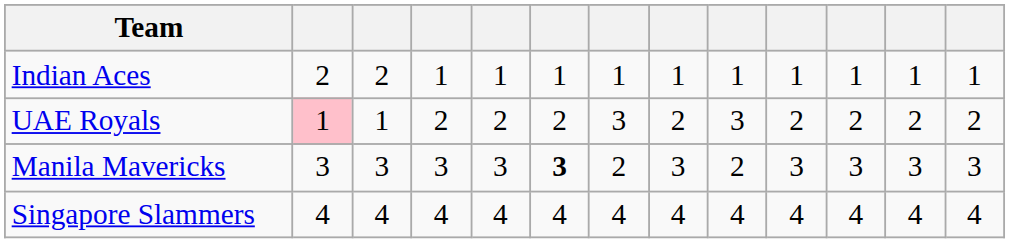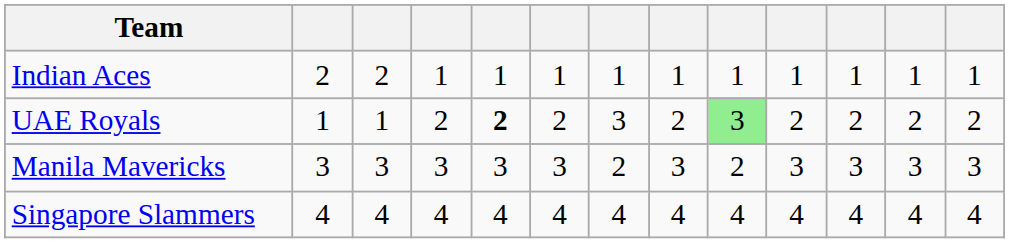(323, 120) pink background -> (323, 120) no background
(500, 120) normal -> (500, 120) bold
(737, 120) no background -> (737, 120) lightgreen background
(560, 167) bold -> (560, 167) normal
